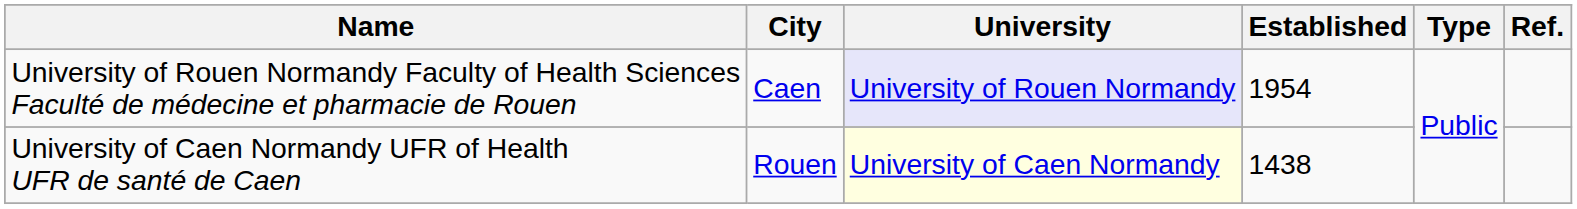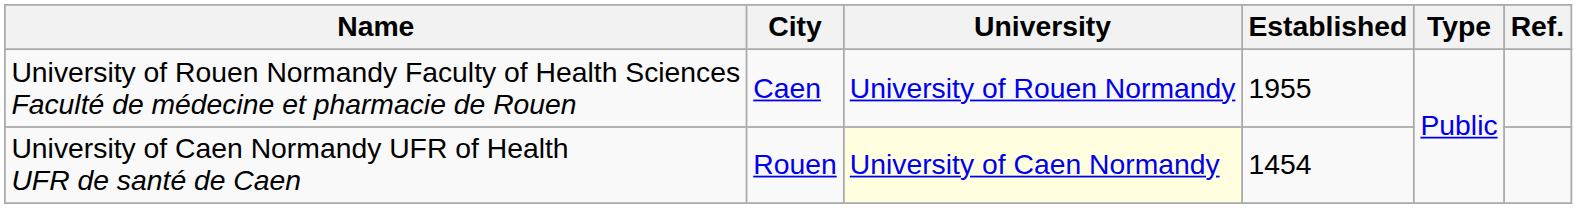(1043, 87) lavender background -> (1043, 87) no background
(1280, 87) 1954 -> (1280, 87) 1955
(1280, 164) 1438 -> (1280, 164) 1454
